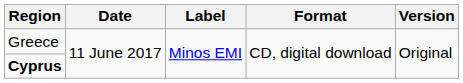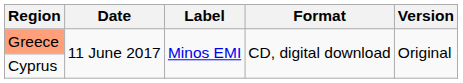(34, 41) no background -> (34, 41) lightsalmon background
(35, 66) bold -> (33, 66) normal
